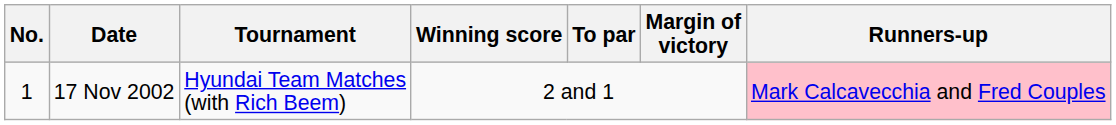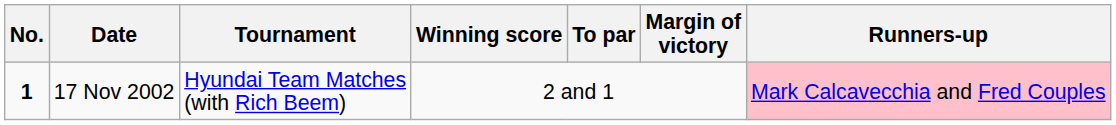(27, 91) normal -> (27, 91) bold
